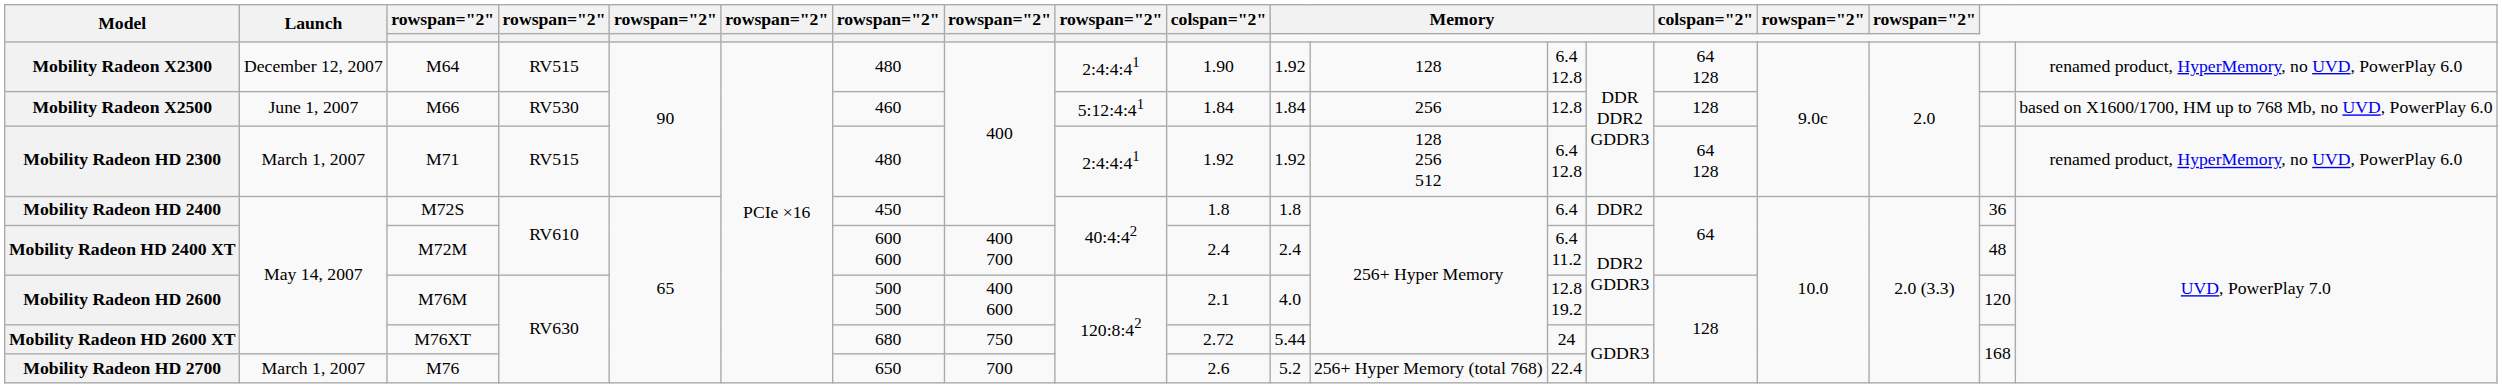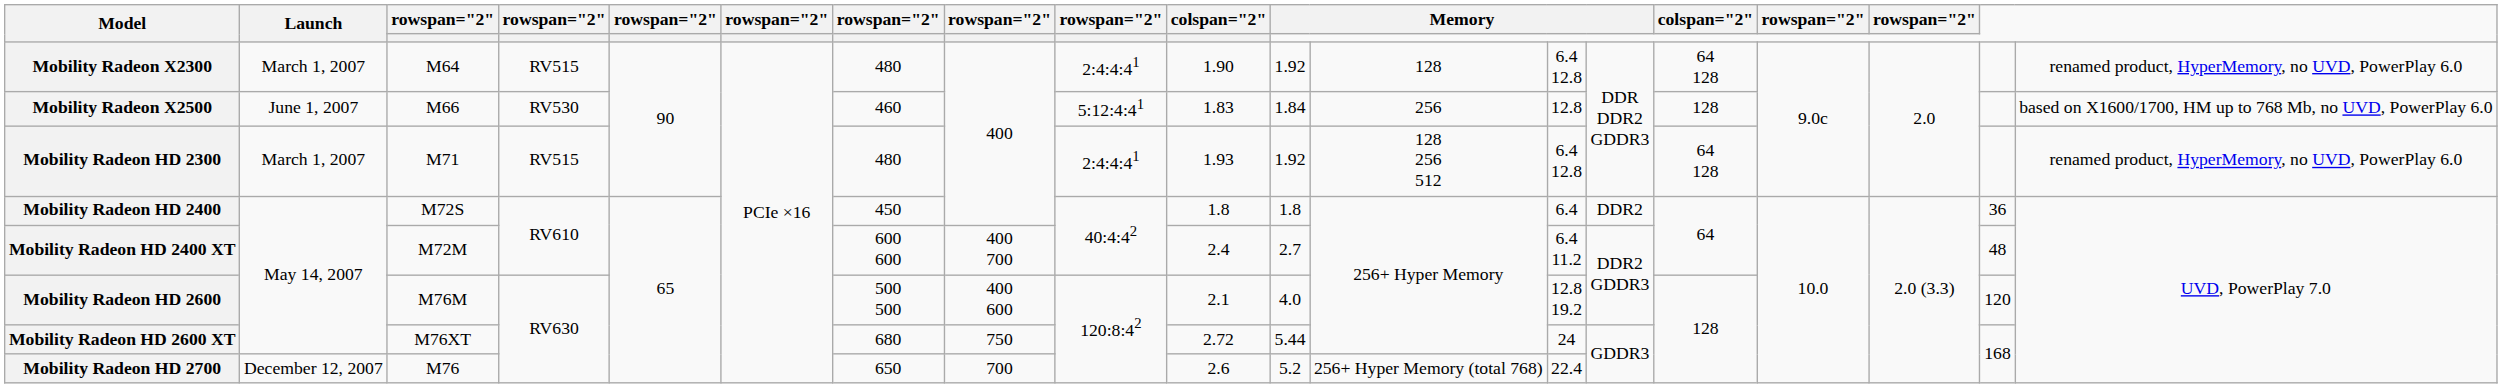(313, 66) December 12, 2007 -> (313, 66) March 1, 2007
(1218, 108) 1.84 -> (1218, 108) 1.83
(1218, 160) 1.92 -> (1218, 160) 1.93
(1290, 249) 2.4 -> (1290, 249) 2.7
(313, 368) March 1, 2007 -> (313, 368) December 12, 2007
